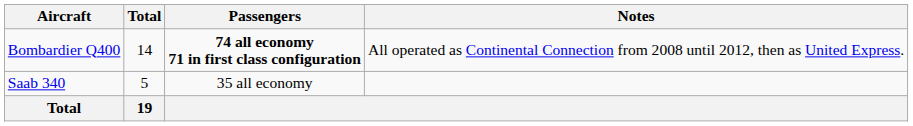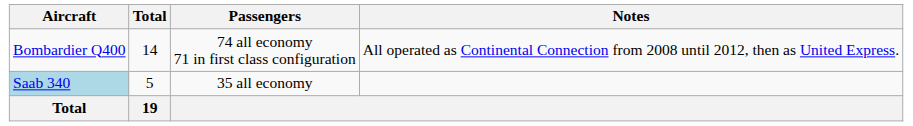(265, 50) bold -> (265, 50) normal
(37, 83) no background -> (42, 83) lightblue background
